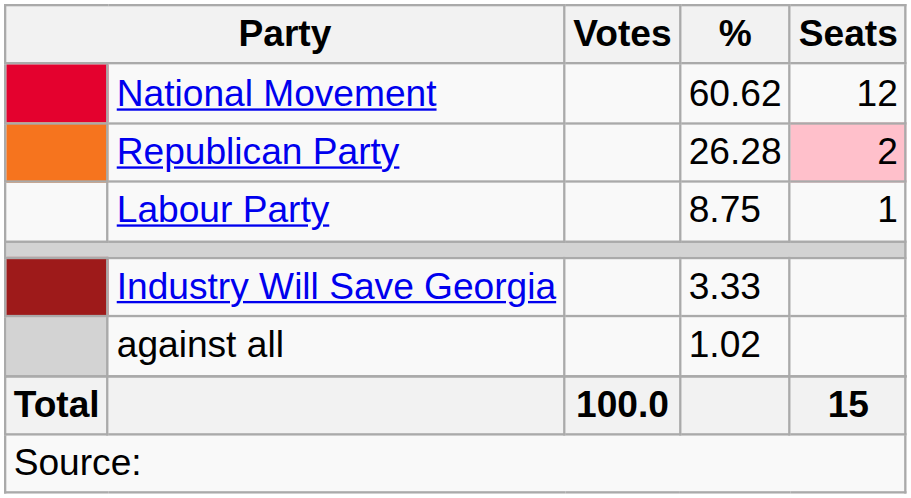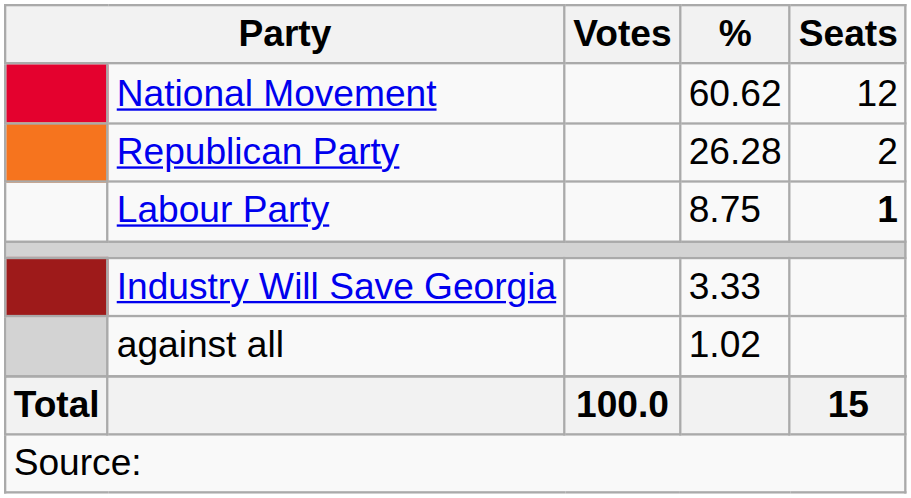(887, 151) pink background -> (887, 151) no background
(887, 210) normal -> (887, 210) bold
